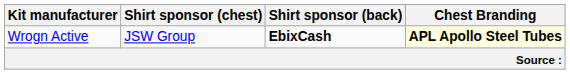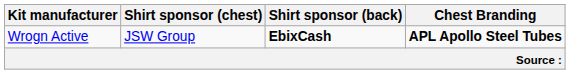(485, 37) lightyellow background -> (485, 37) no background
